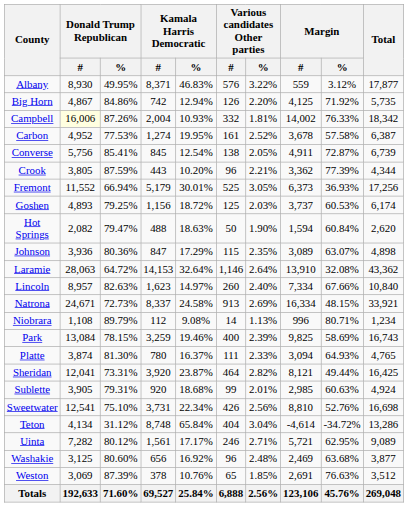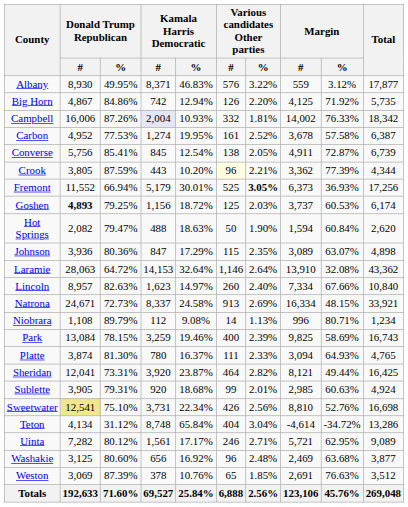(80, 118) lightyellow background -> (80, 118) no background
(158, 118) no background -> (158, 118) lavender background
(231, 170) no background -> (231, 170) lightyellow background
(263, 187) normal -> (263, 187) bold
(80, 205) normal -> (80, 205) bold
(80, 407) no background -> (80, 407) khaki background
